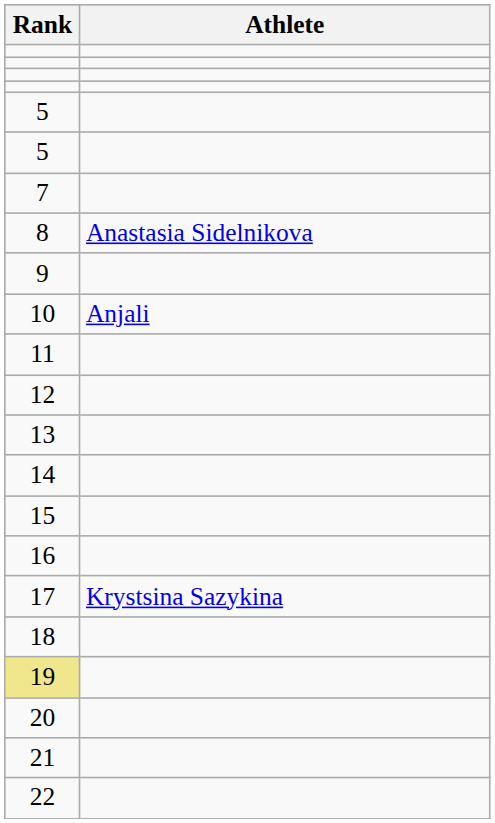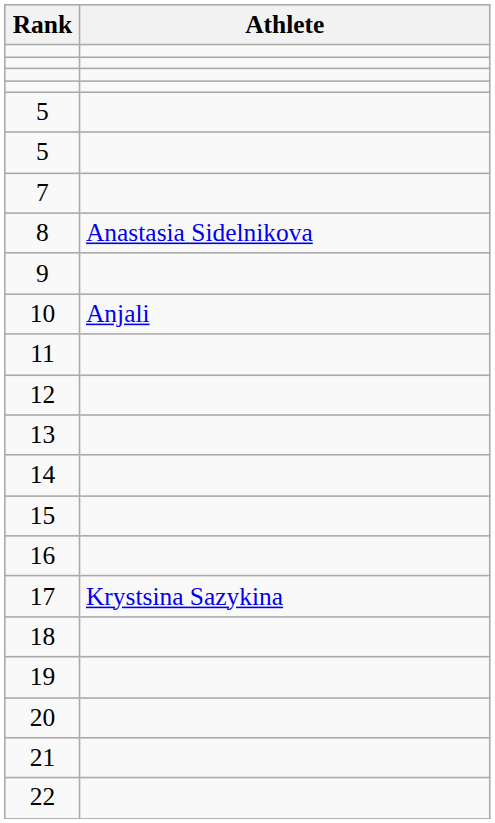(42, 676) khaki background -> (42, 676) no background
